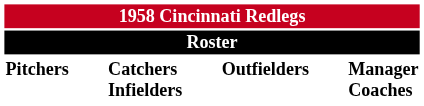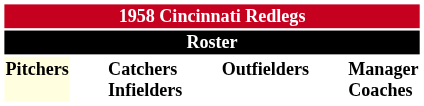(37, 68) no background -> (37, 68) lightyellow background
